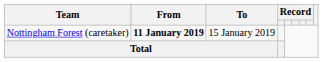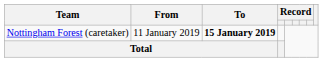(169, 33) bold -> (166, 33) normal
(242, 33) normal -> (240, 33) bold
